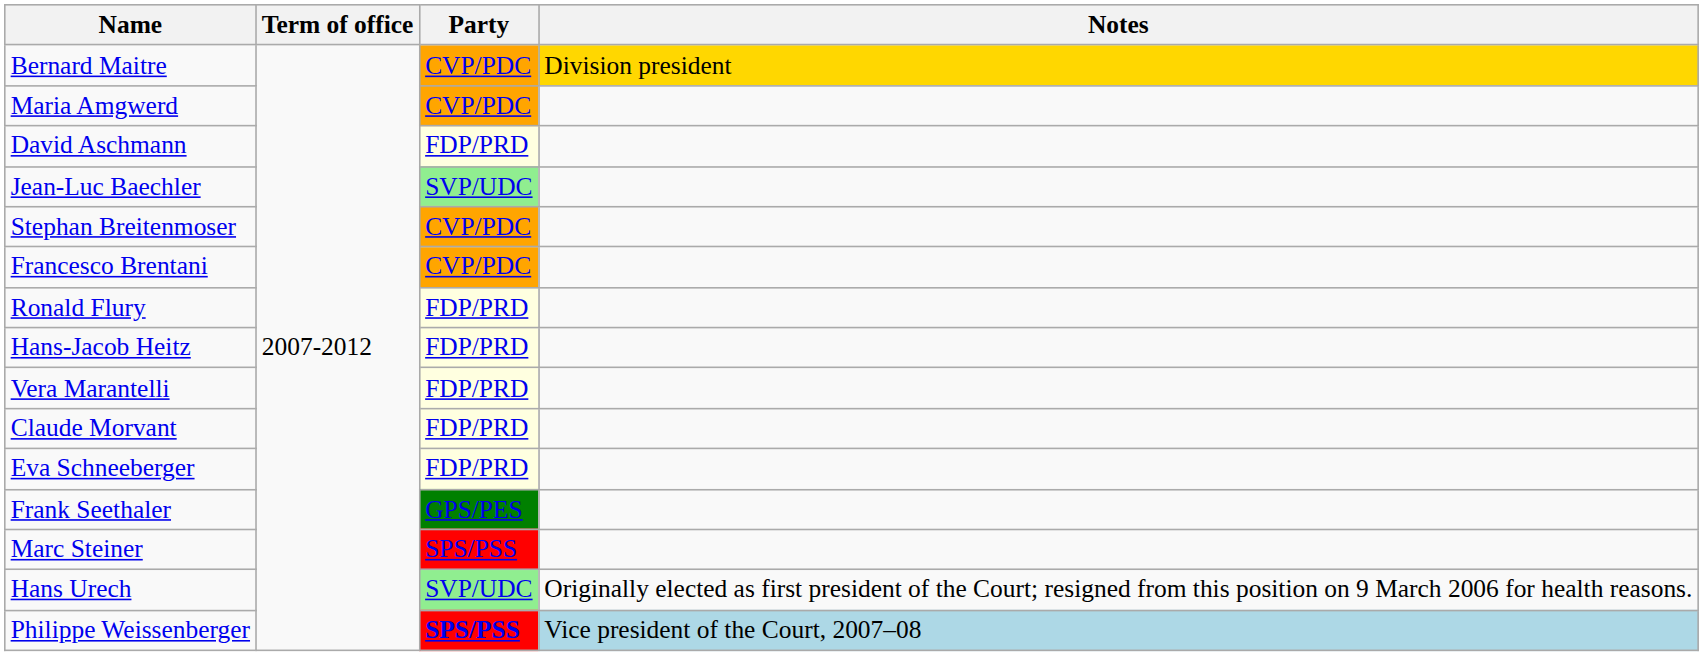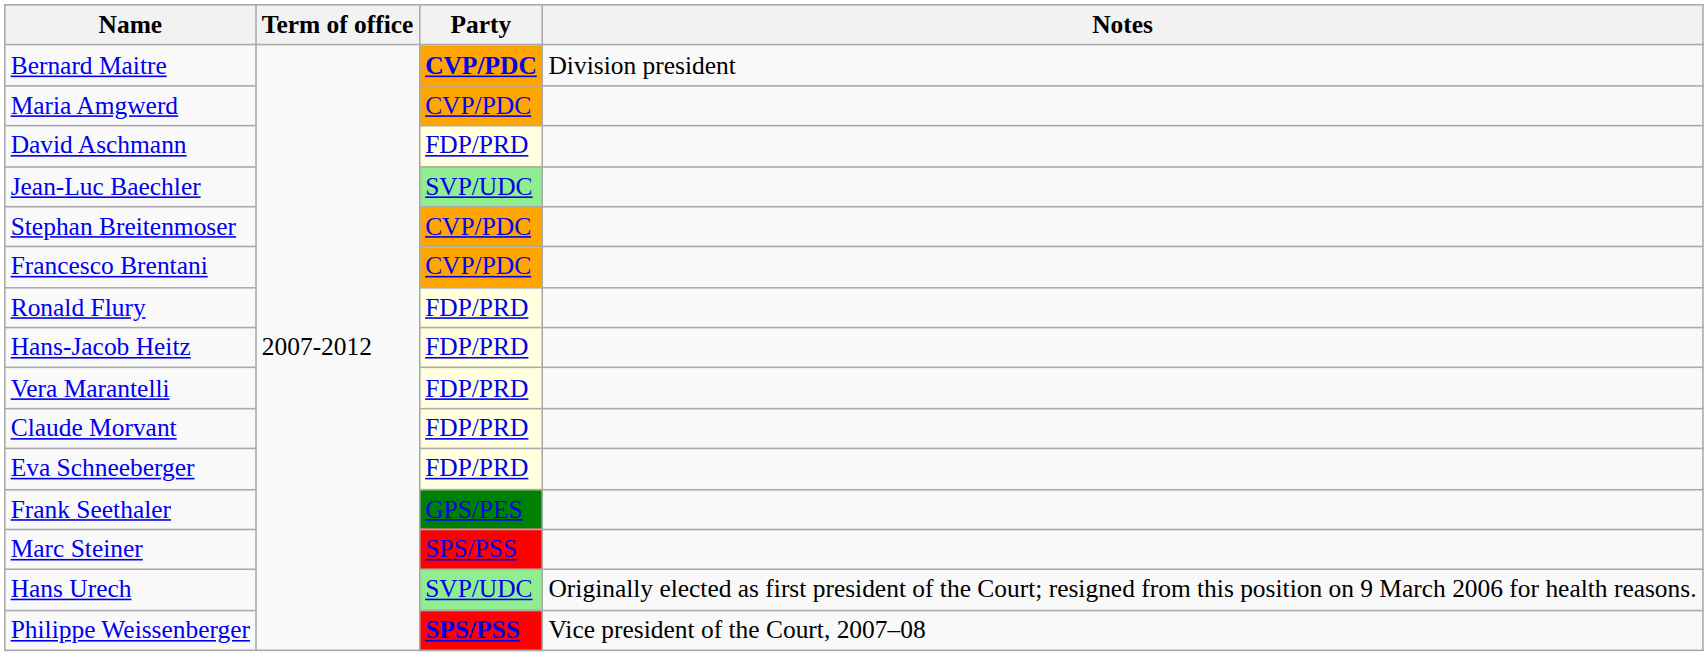(478, 65) normal -> (481, 65) bold
(638, 65) gold background -> (642, 65) no background
(733, 629) lightblue background -> (737, 629) no background
